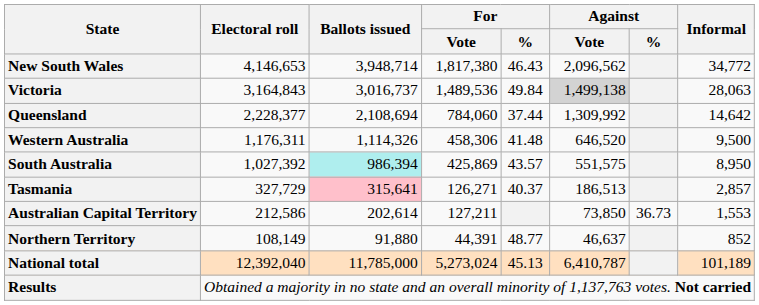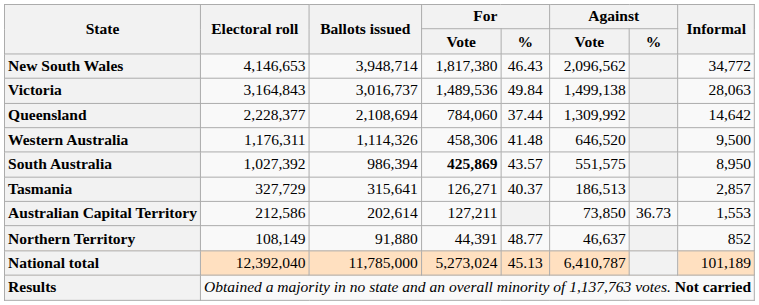(595, 90) lightgrey background -> (595, 90) no background
(393, 164) paleturquoise background -> (393, 164) no background
(472, 164) normal -> (472, 164) bold
(393, 189) pink background -> (393, 189) no background
